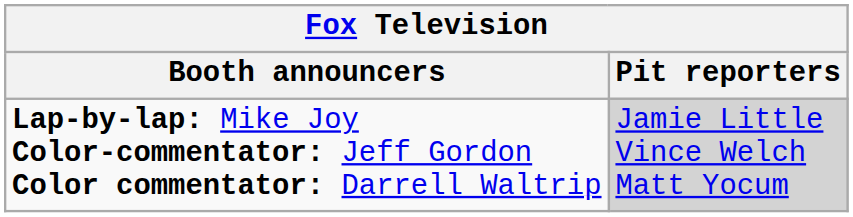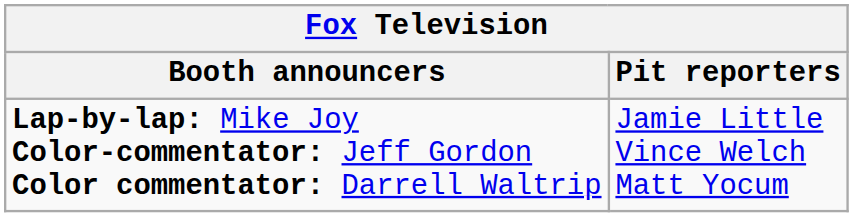(719, 155) lightgrey background -> (719, 155) no background
